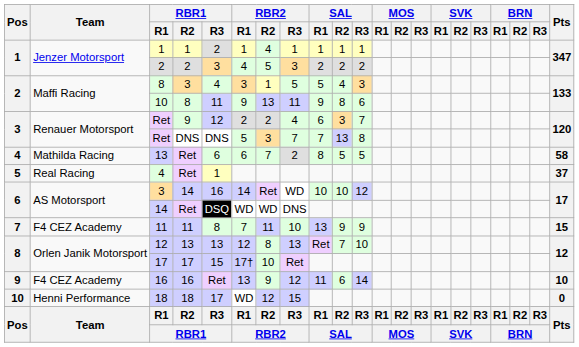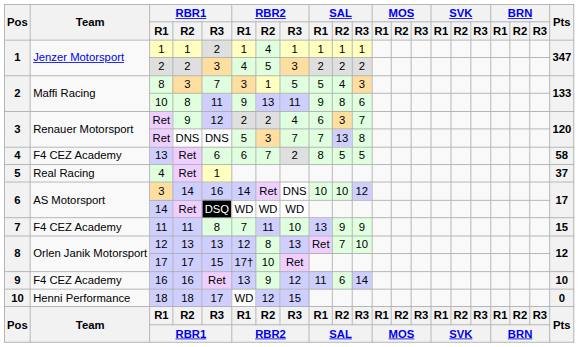(217, 84) 4 -> (217, 84) 7
(74, 155) Mathilda Racing -> (77, 155) F4 CEZ Academy
(295, 191) WD -> (295, 191) DNS
(295, 209) DNS -> (295, 209) WD
